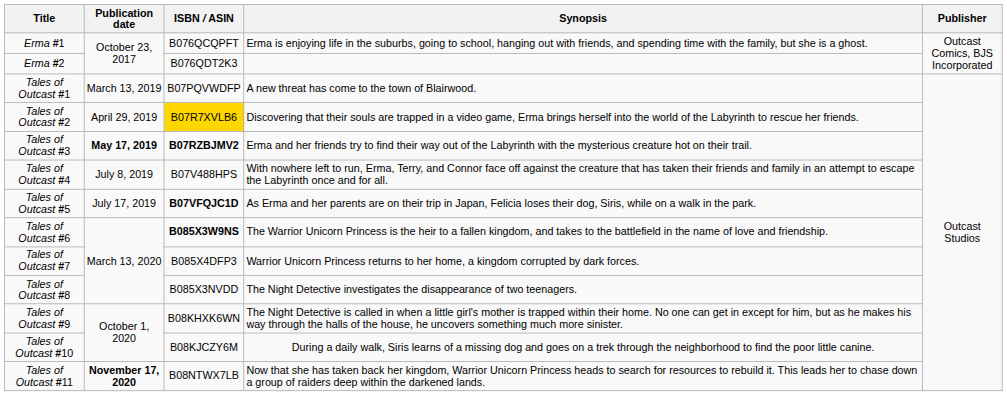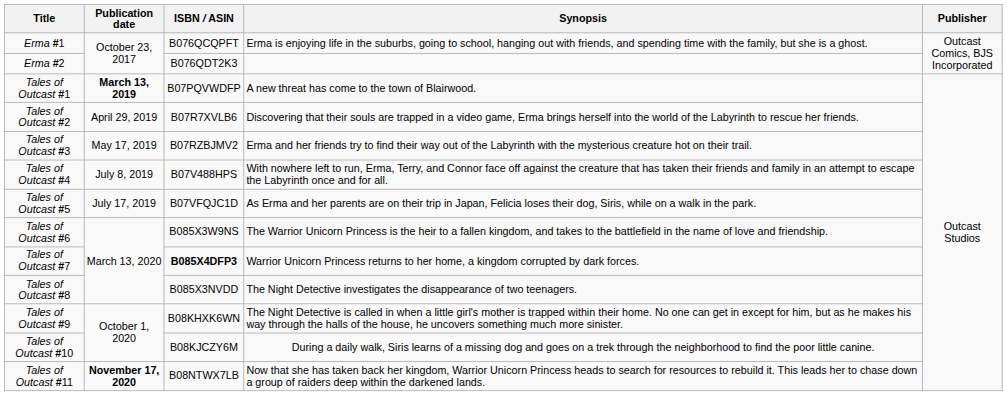(124, 88) normal -> (124, 88) bold
(204, 117) gold background -> (204, 117) no background
(124, 145) bold -> (124, 145) normal
(204, 145) bold -> (204, 145) normal
(204, 203) bold -> (204, 203) normal
(204, 232) bold -> (204, 232) normal
(204, 261) normal -> (204, 261) bold
